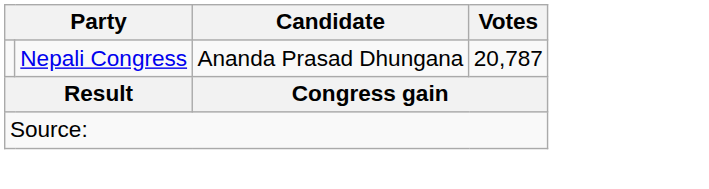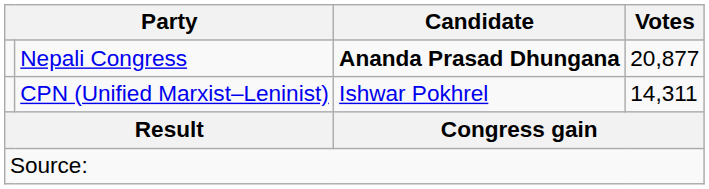(330, 58) normal -> (480, 58) bold
(508, 58) 20,787 -> (665, 58) 20,877
+ row: (175, 93)
